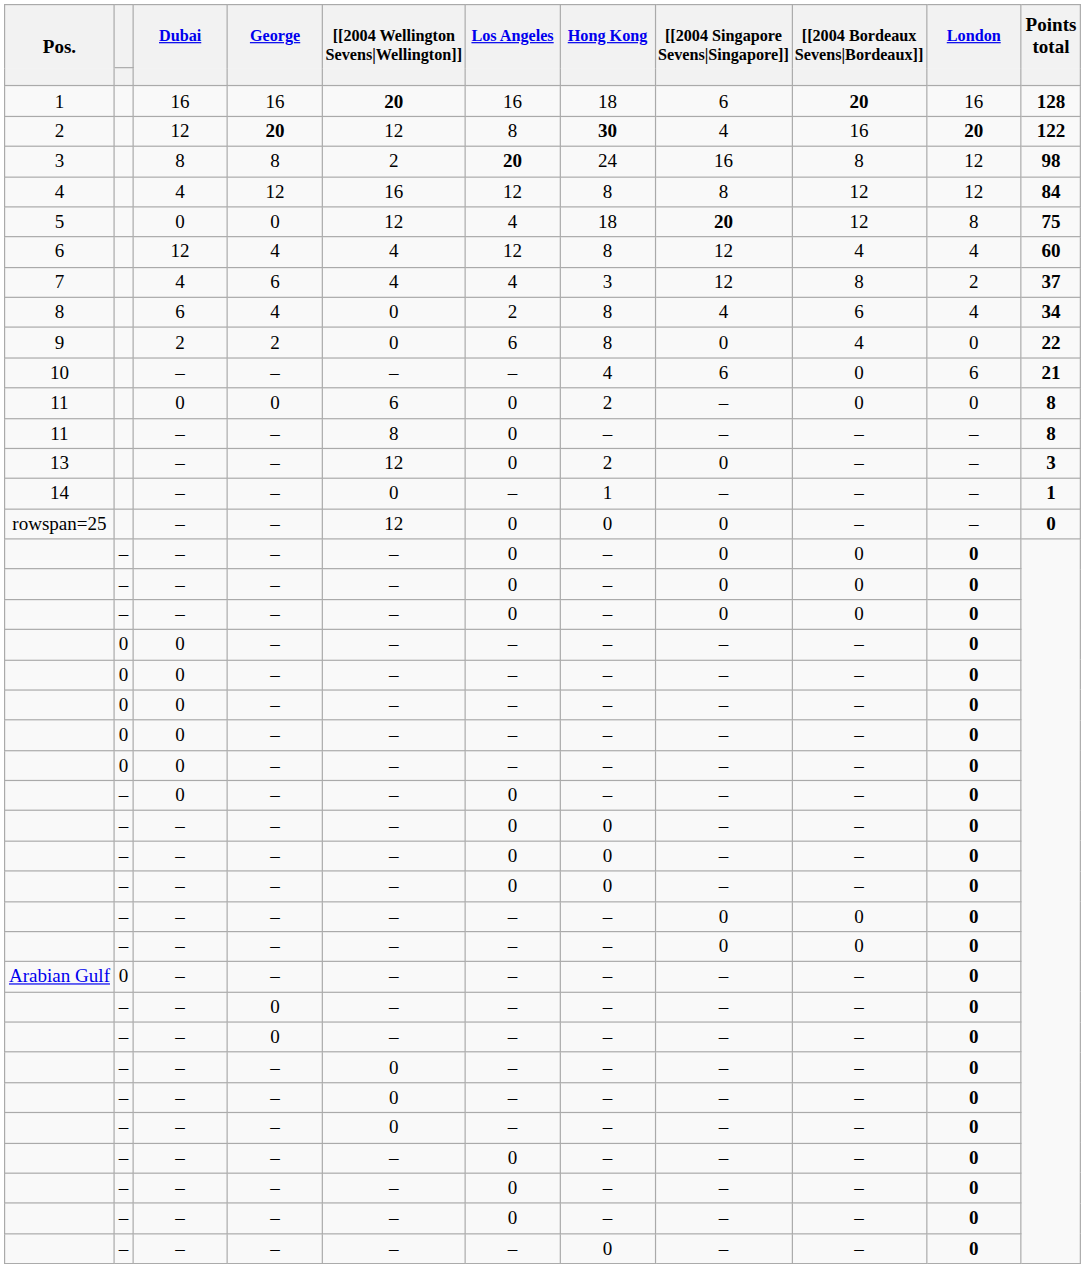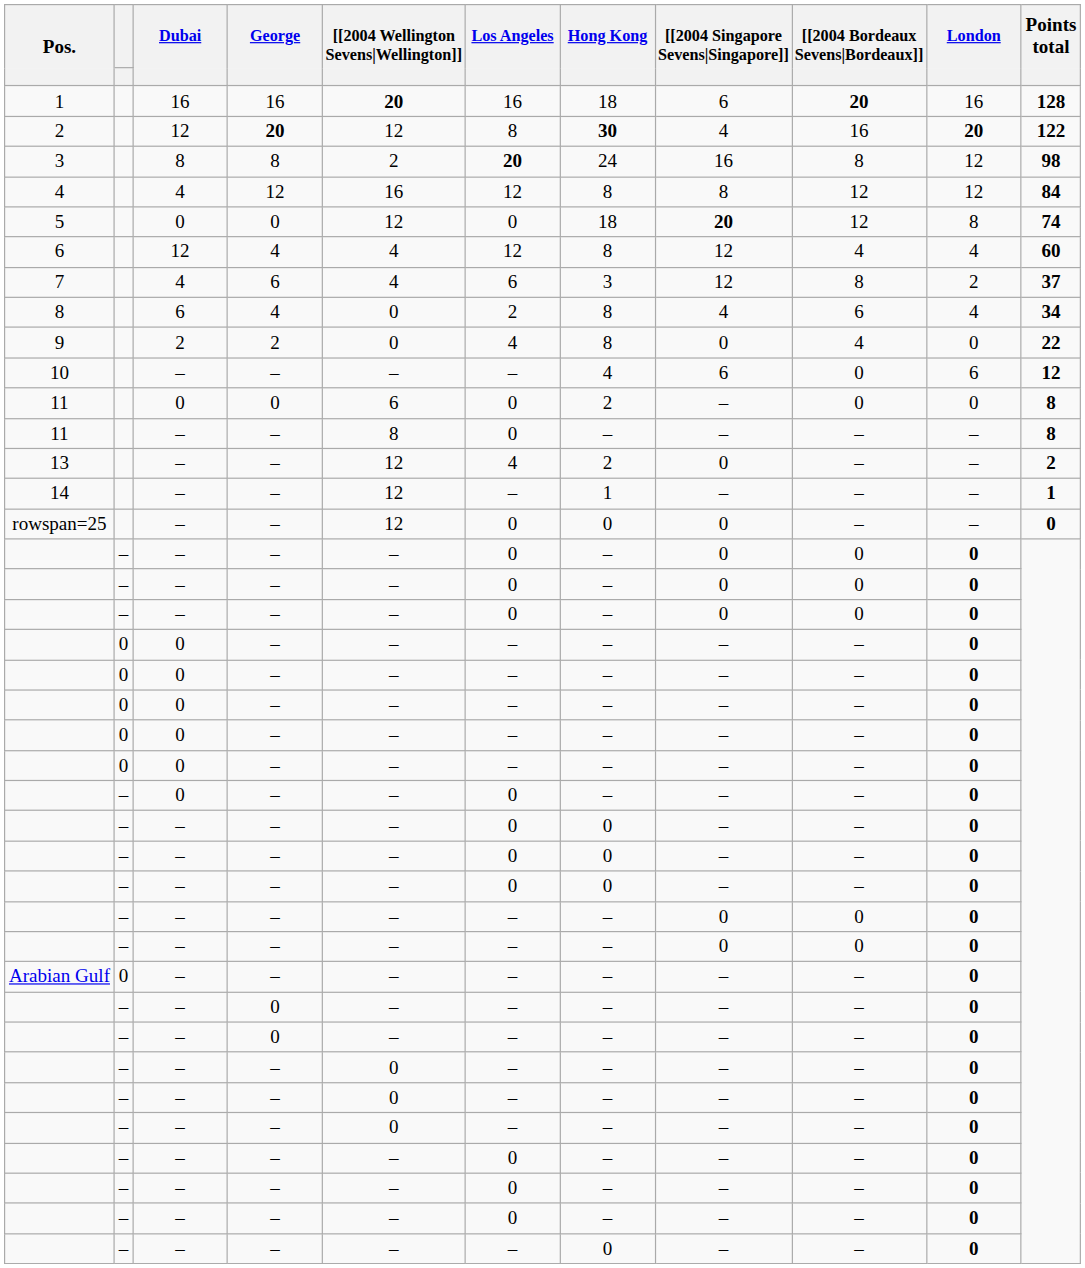(513, 221) 4 -> (513, 221) 0
(1051, 221) 75 -> (1051, 221) 74
(513, 282) 4 -> (513, 282) 6
(513, 342) 6 -> (513, 342) 4
(1051, 372) 21 -> (1051, 372) 12
(513, 463) 0 -> (513, 463) 4
(1051, 463) 3 -> (1051, 463) 2
(394, 493) 0 -> (394, 493) 12
